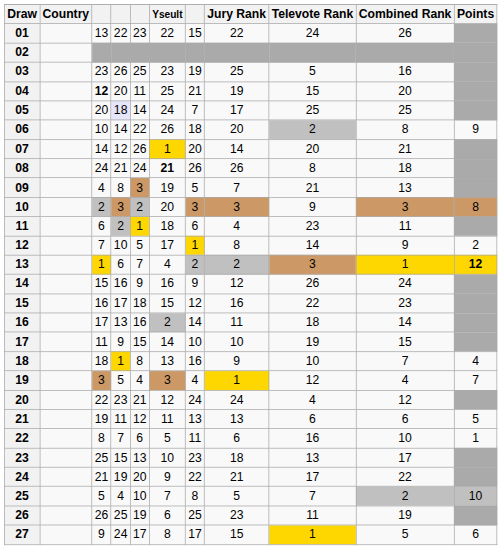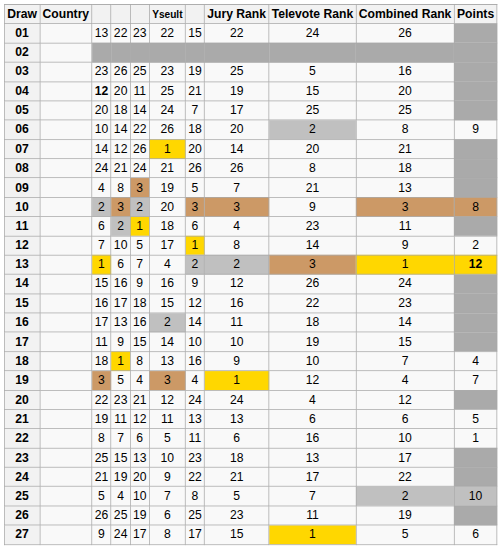(121, 110) lavender background -> (121, 110) no background
(167, 168) bold -> (167, 168) normal
